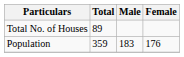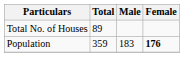(153, 44) normal -> (153, 44) bold
